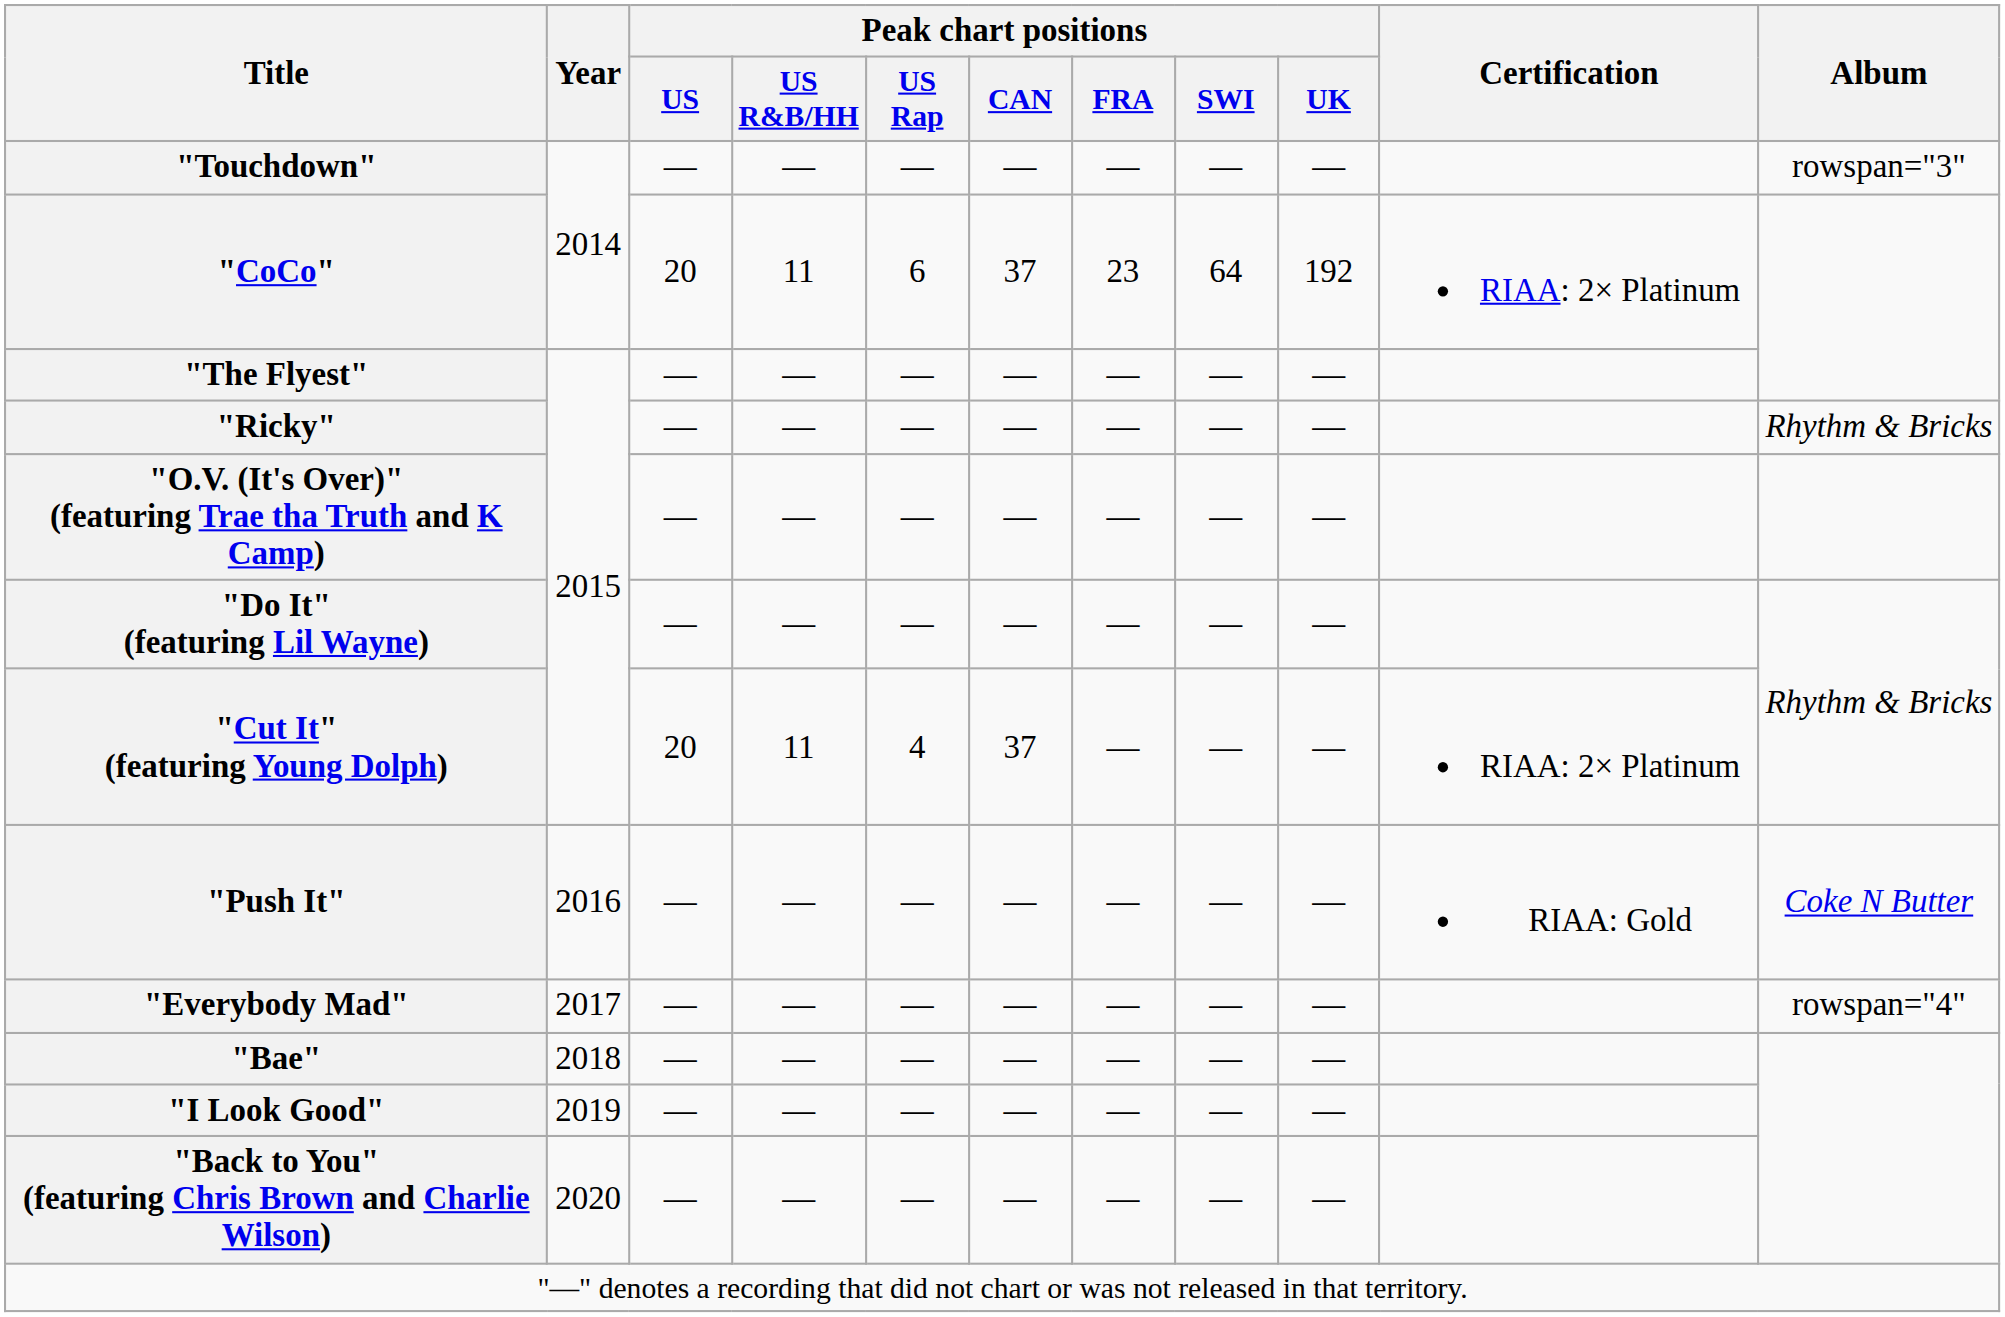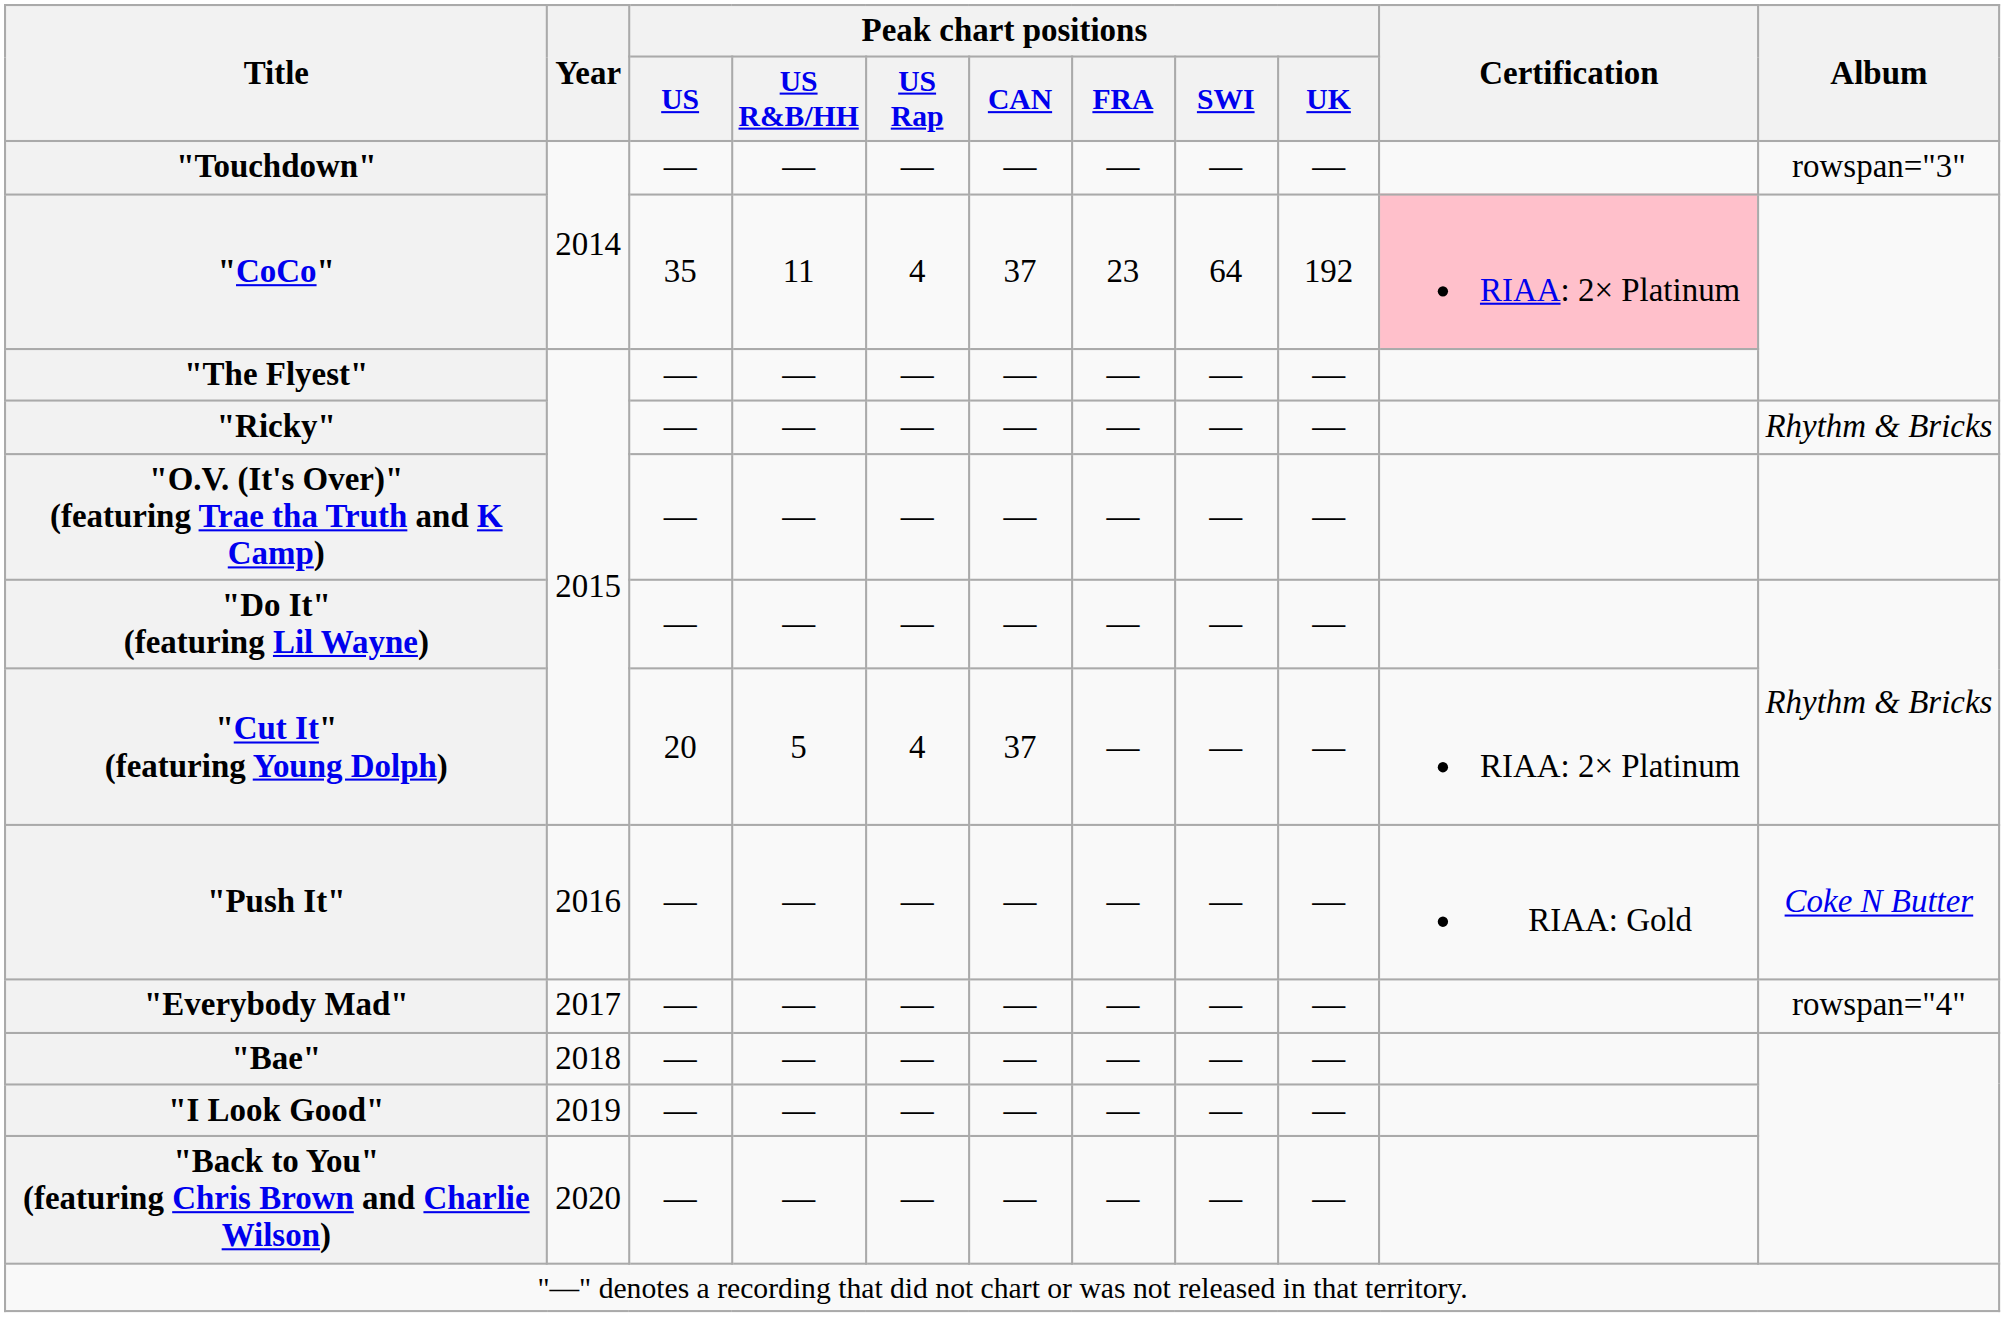(680, 270) 20 -> (680, 270) 35
(917, 270) 6 -> (917, 270) 4
(1569, 290) no background -> (1569, 290) pink background
(799, 746) 11 -> (799, 746) 5
